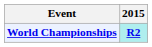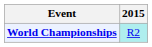(133, 33) bold -> (133, 33) normal
